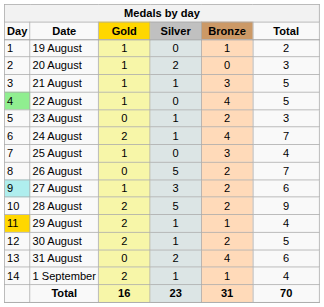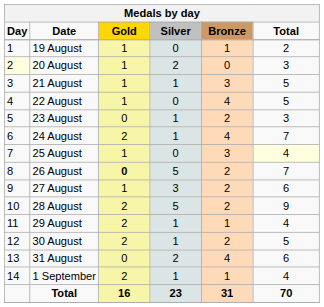(10, 66) no background -> (10, 66) lightyellow background
(10, 101) lightgreen background -> (10, 101) no background
(286, 154) no background -> (286, 154) lightyellow background
(124, 171) normal -> (124, 171) bold
(10, 189) paleturquoise background -> (10, 189) no background
(13, 224) gold background -> (13, 224) no background
